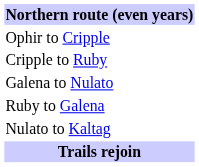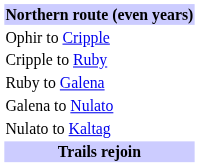(59, 83) Galena to Nulato -> (55, 83) Ruby to Galena
(55, 105) Ruby to Galena -> (59, 105) Galena to Nulato
